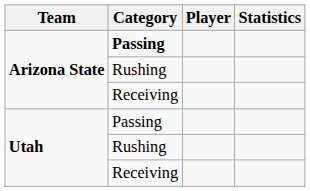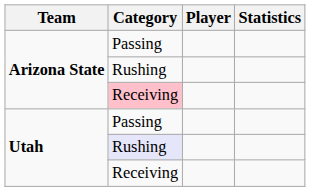(138, 43) bold -> (137, 43) normal
(145, 95) no background -> (145, 95) pink background
(139, 147) no background -> (139, 147) lavender background
